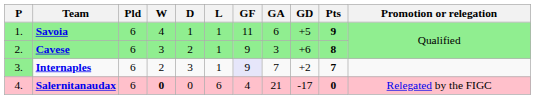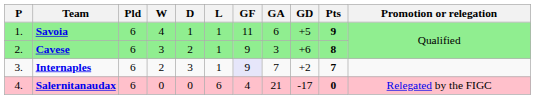(19, 67) lightgreen background -> (19, 67) no background
(161, 85) bold -> (161, 85) normal
